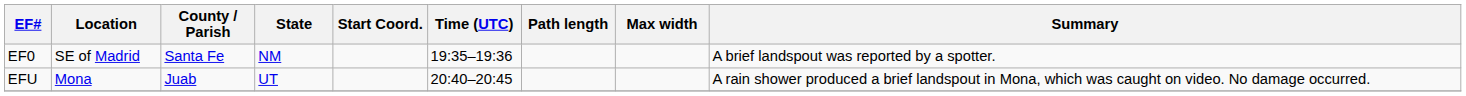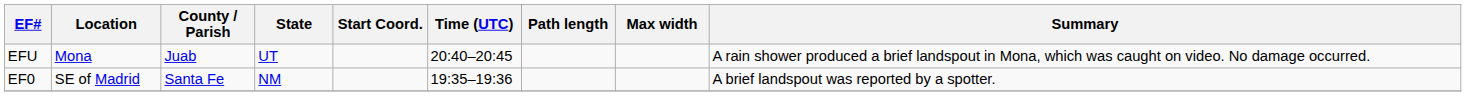rows swapped: (21, 56) <-> (23, 79)
